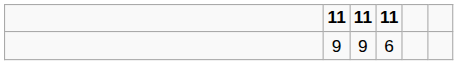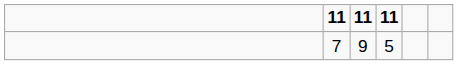(337, 45) 9 -> (337, 45) 7
(389, 45) 6 -> (389, 45) 5
